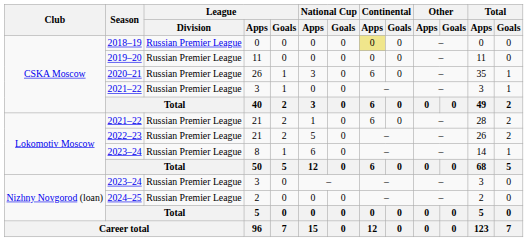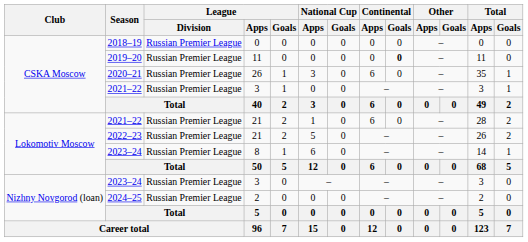(372, 43) khaki background -> (372, 43) no background
(399, 58) normal -> (399, 58) bold
